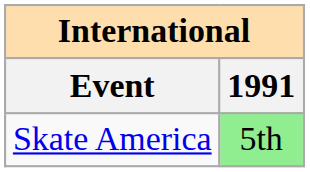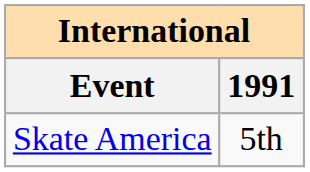(261, 138) lightgreen background -> (261, 138) no background
